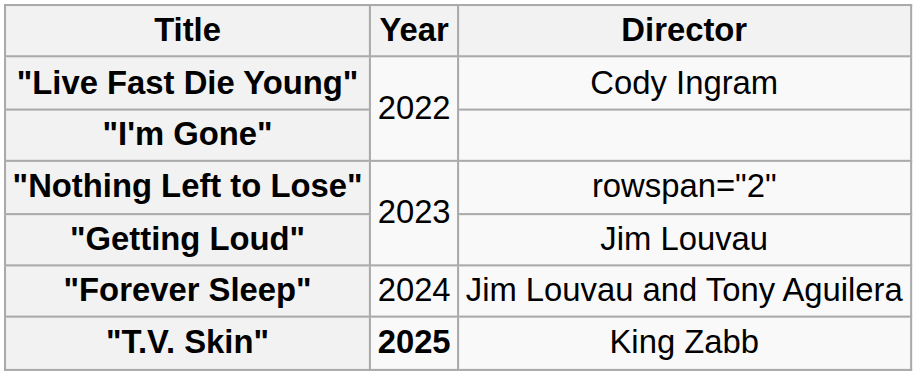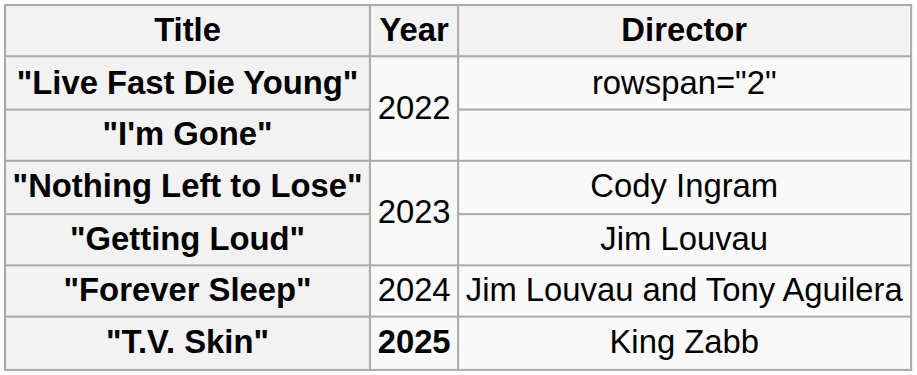(684, 82) Cody Ingram -> (684, 82) rowspan="2"
(684, 186) rowspan="2" -> (684, 186) Cody Ingram
